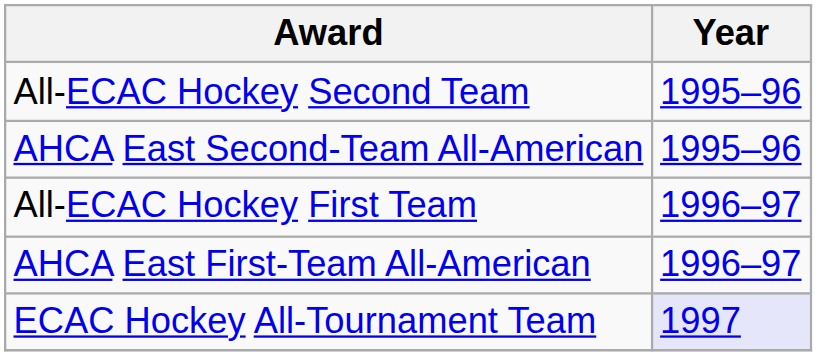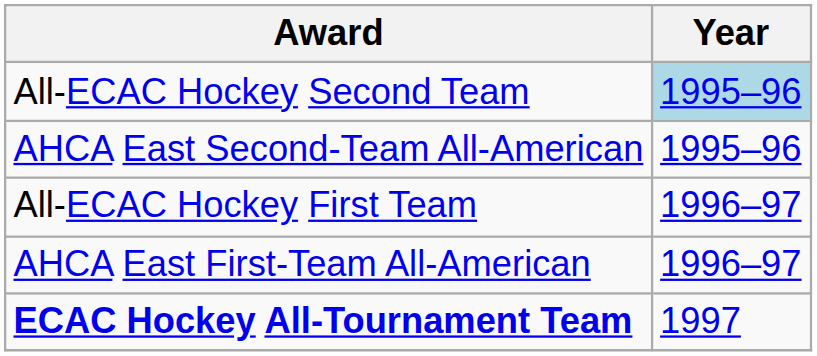(731, 90) no background -> (731, 90) lightblue background
(305, 321) normal -> (323, 321) bold
(700, 321) lavender background -> (700, 321) no background
